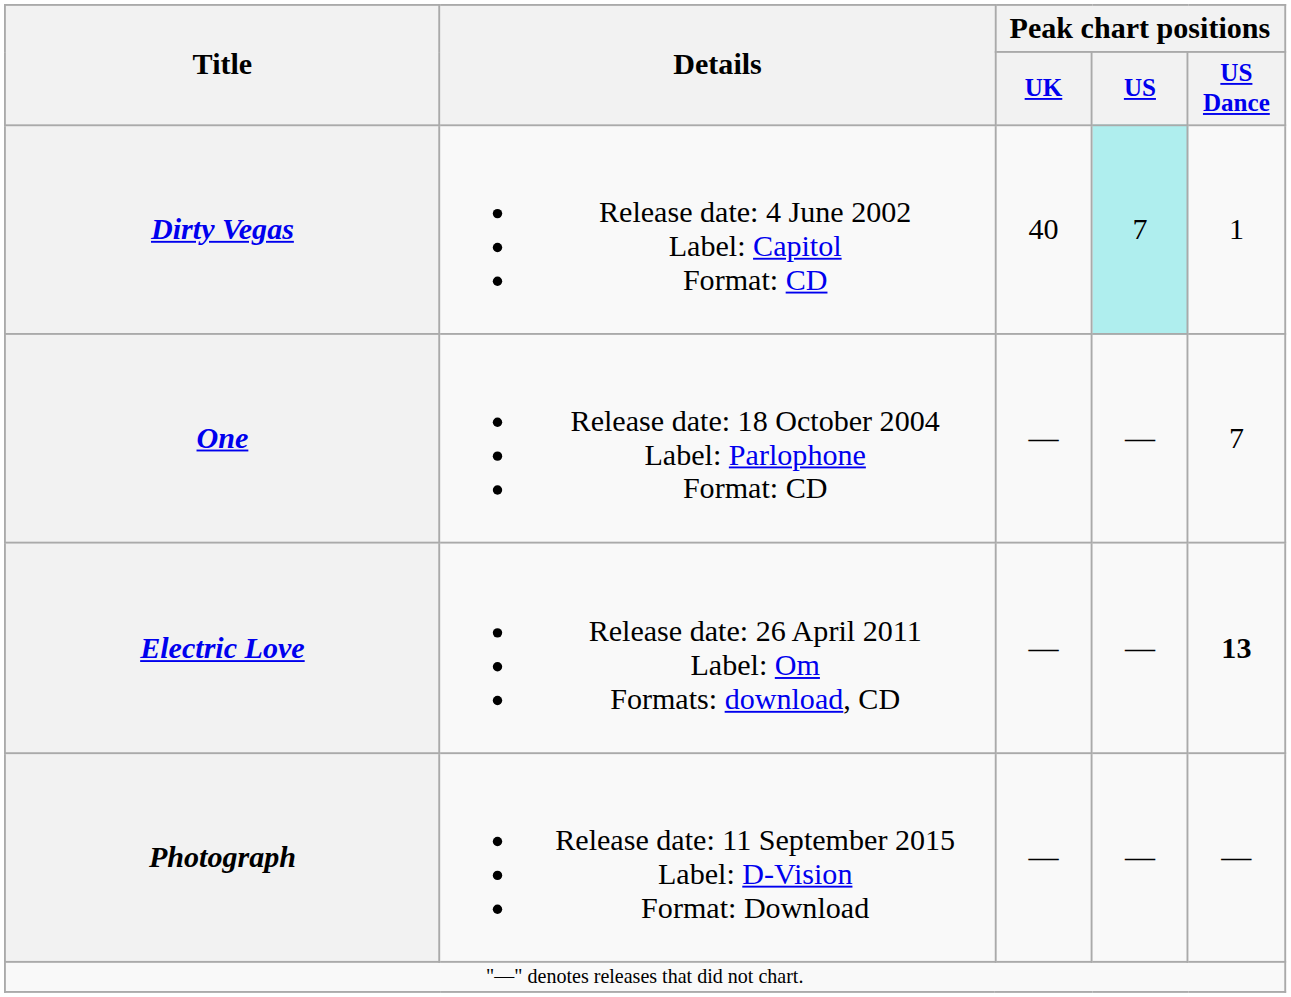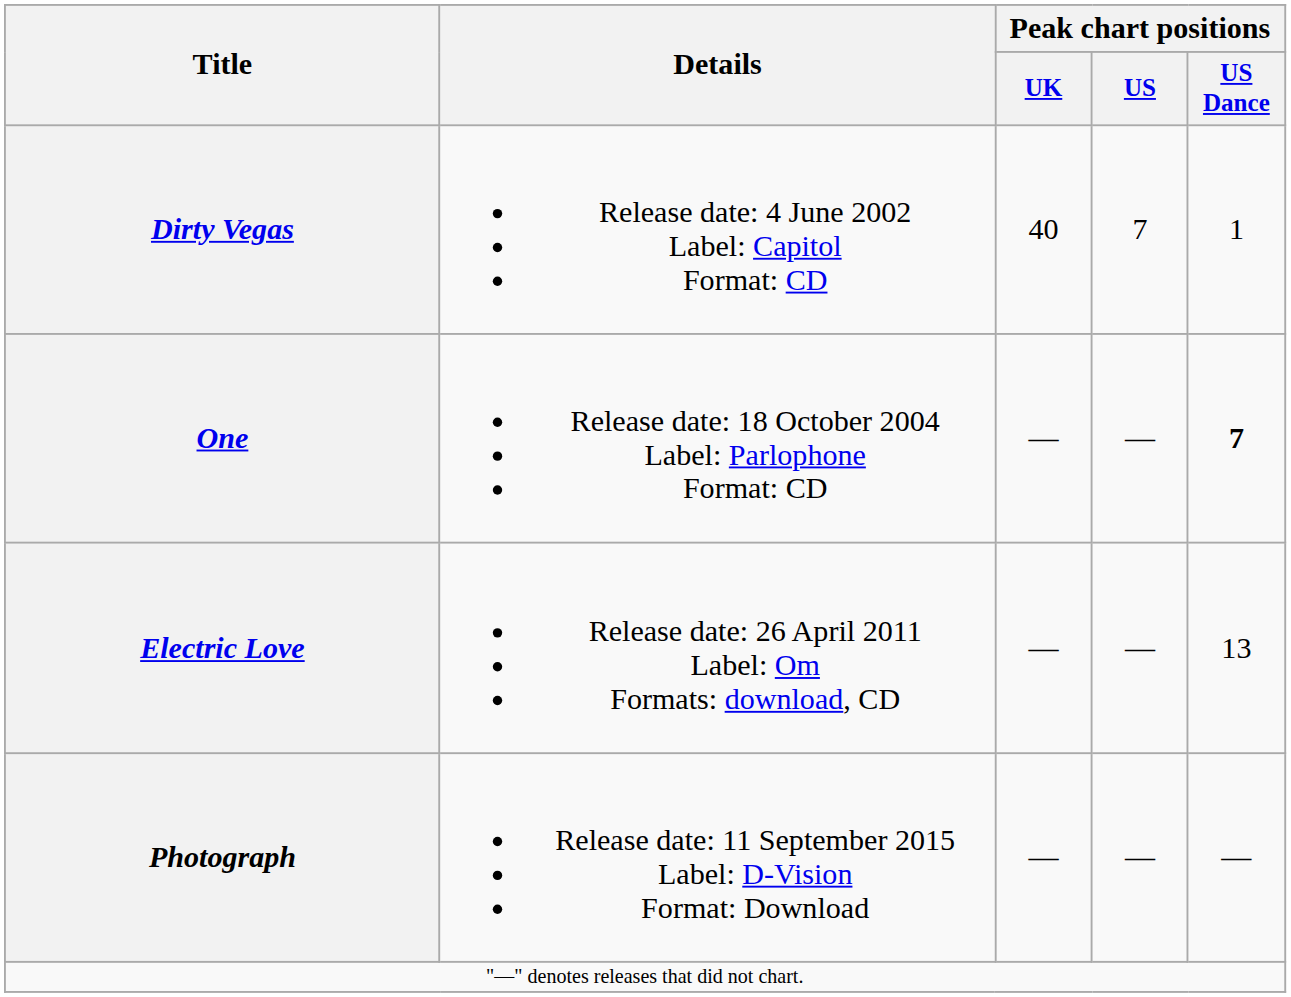(1140, 228) paleturquoise background -> (1140, 228) no background
(1236, 438) normal -> (1236, 438) bold
(1236, 647) bold -> (1236, 647) normal
